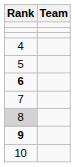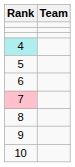(21, 46) no background -> (21, 46) paleturquoise background
(21, 82) bold -> (21, 82) normal
(21, 99) no background -> (21, 99) pink background
(21, 117) lightgrey background -> (21, 117) no background
(21, 135) bold -> (21, 135) normal
